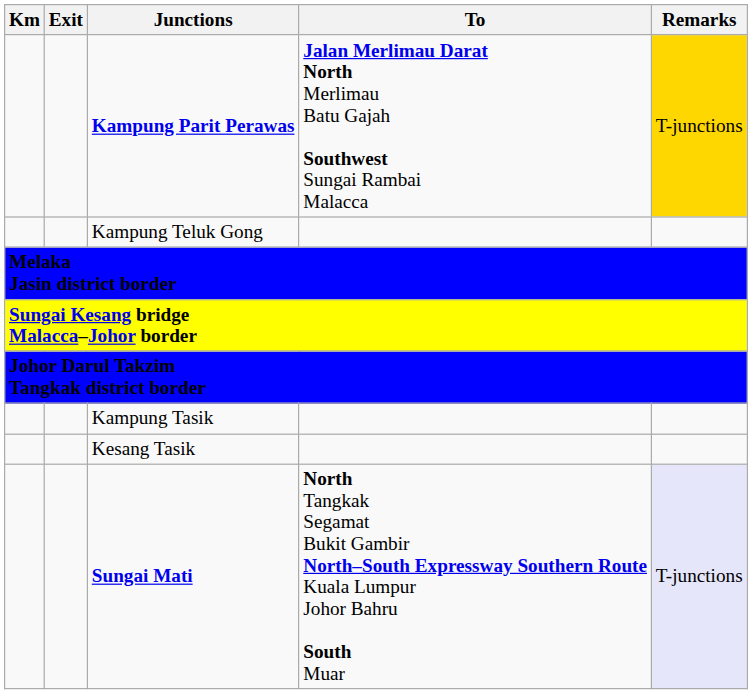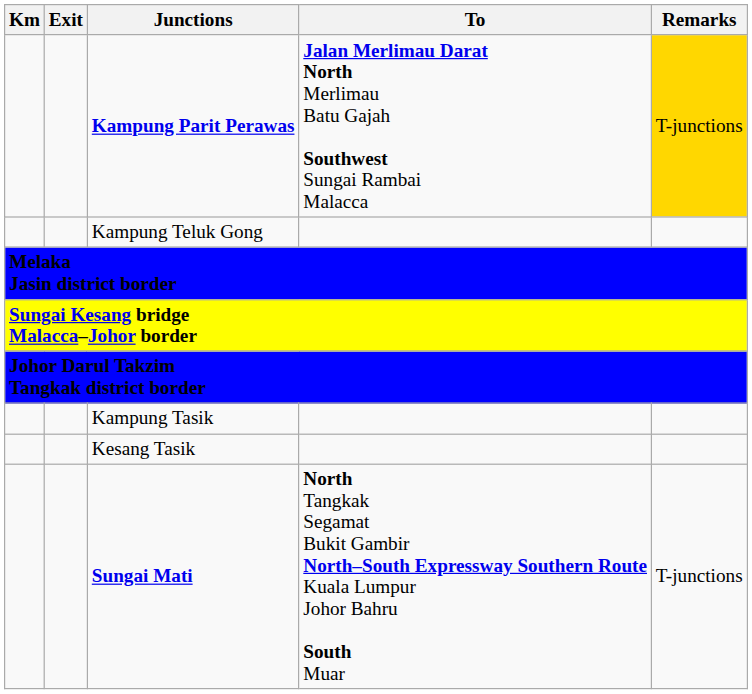(699, 576) lavender background -> (699, 576) no background
